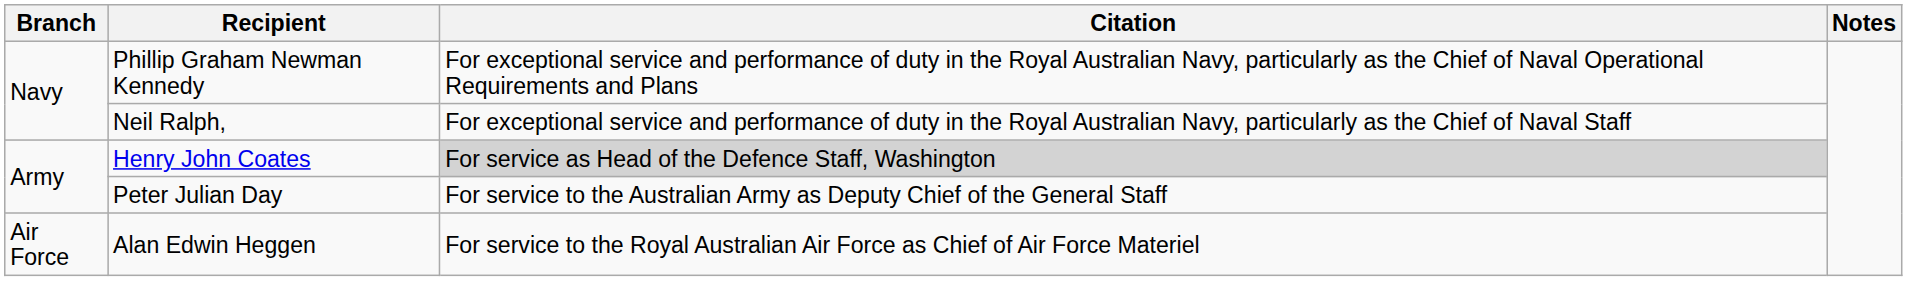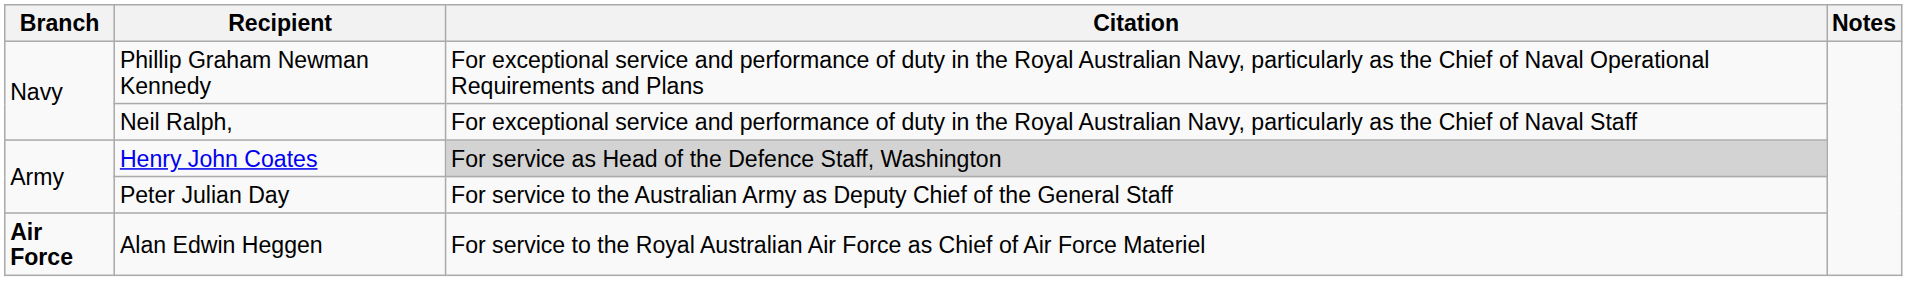(40, 245) normal -> (42, 245) bold
